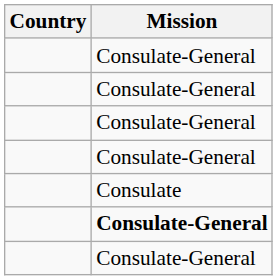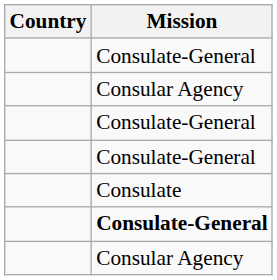(176, 88) Consulate-General -> (170, 88) Consular Agency
(176, 257) Consulate-General -> (170, 257) Consular Agency
